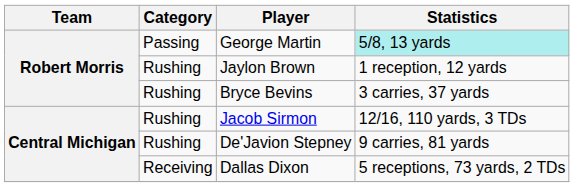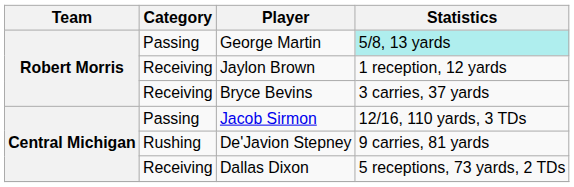(172, 68) Rushing -> (178, 68) Receiving
(172, 93) Rushing -> (178, 93) Receiving
(172, 118) Rushing -> (171, 118) Passing
